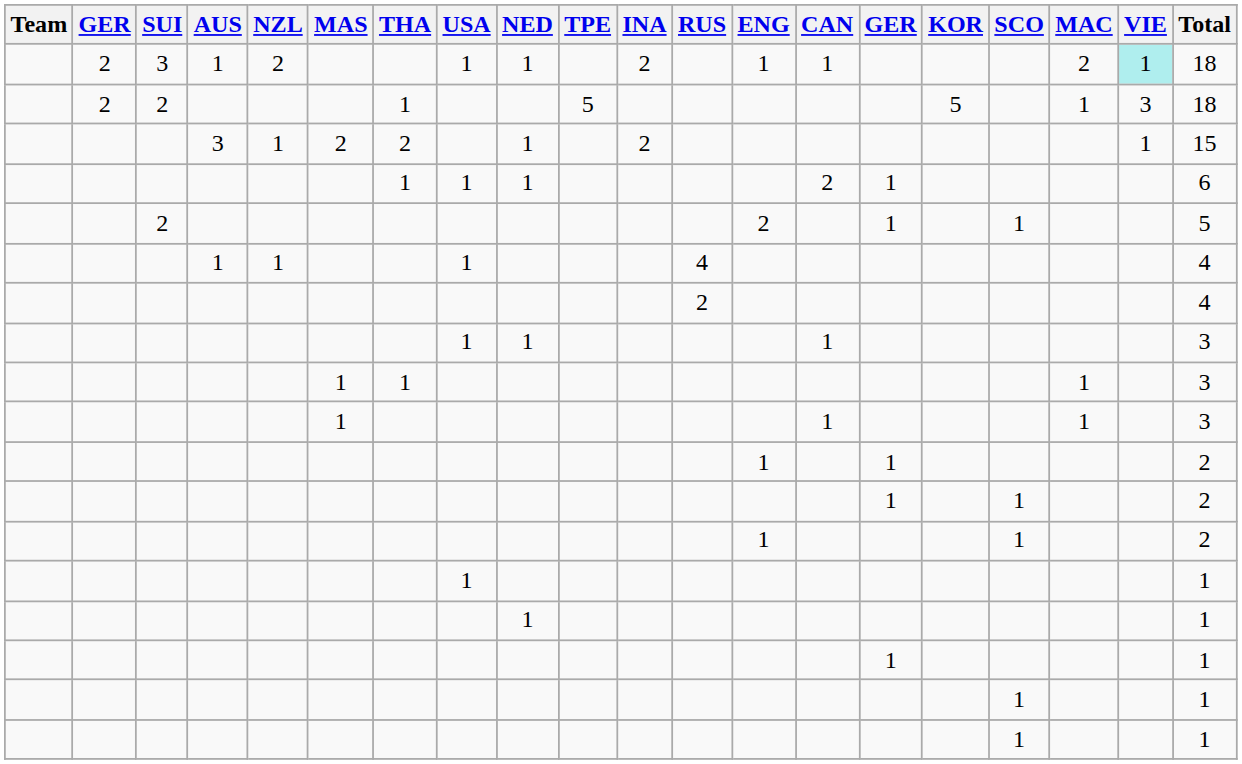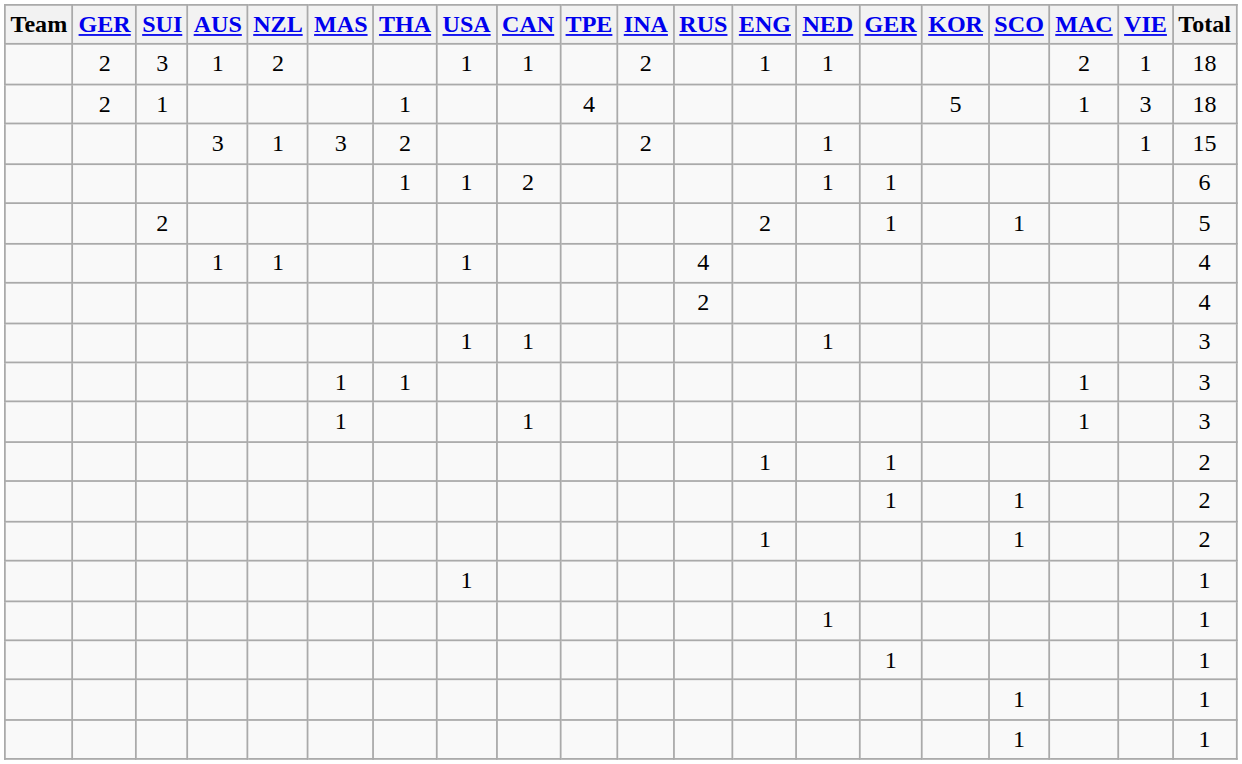columns swapped: (827, 23) <-> (527, 23)
(1145, 63) paleturquoise background -> (1145, 63) no background
(162, 103) 2 -> (162, 103) 1
(588, 103) 5 -> (589, 103) 4
(341, 143) 2 -> (341, 143) 3
